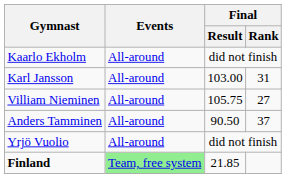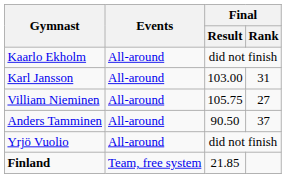(155, 163) lightgreen background -> (155, 163) no background
